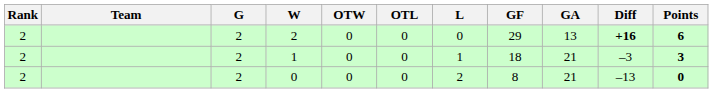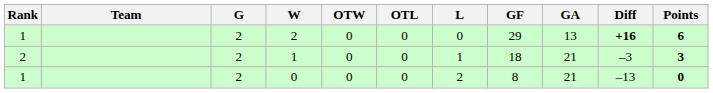(23, 35) 2 -> (23, 35) 1
(23, 77) 2 -> (23, 77) 1
